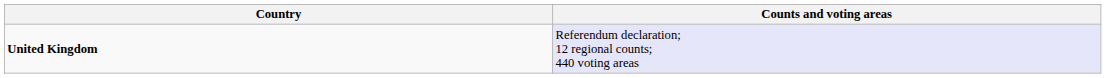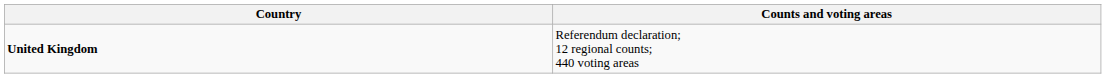(618, 48) lavender background -> (618, 48) no background
